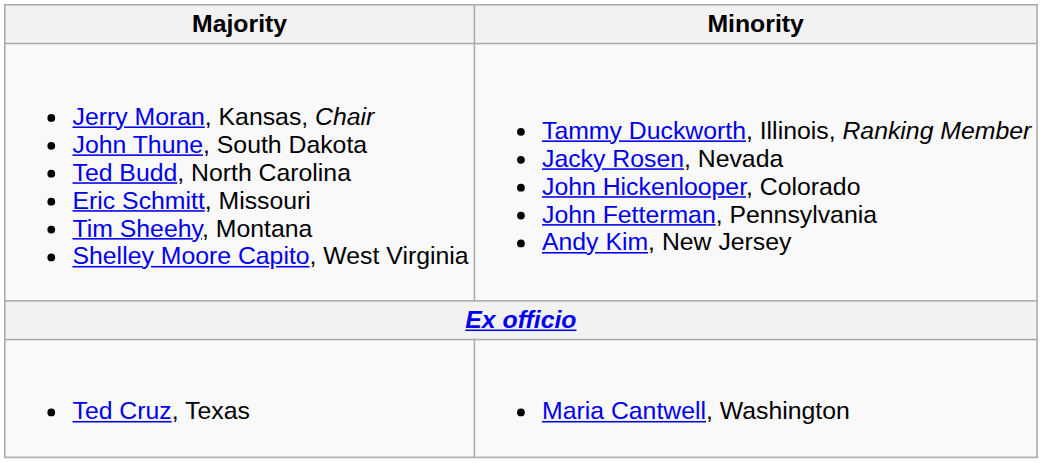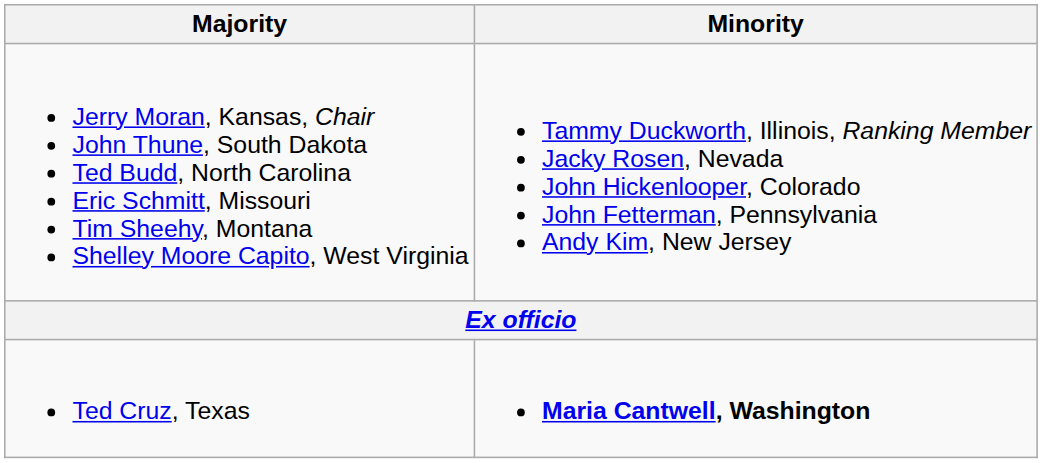(756, 412) normal -> (756, 412) bold
